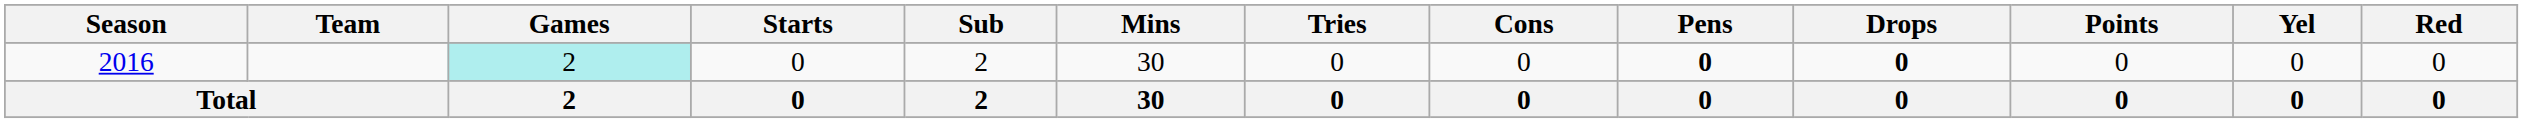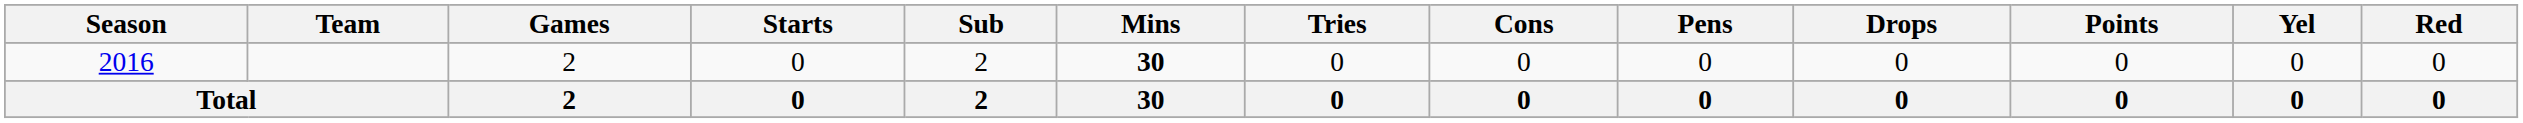(569, 61) paleturquoise background -> (569, 61) no background
(1151, 61) normal -> (1151, 61) bold
(1705, 61) bold -> (1705, 61) normal
(1902, 61) bold -> (1902, 61) normal
